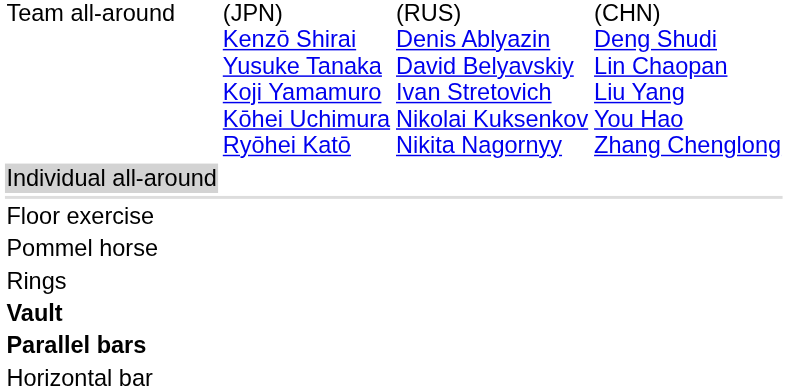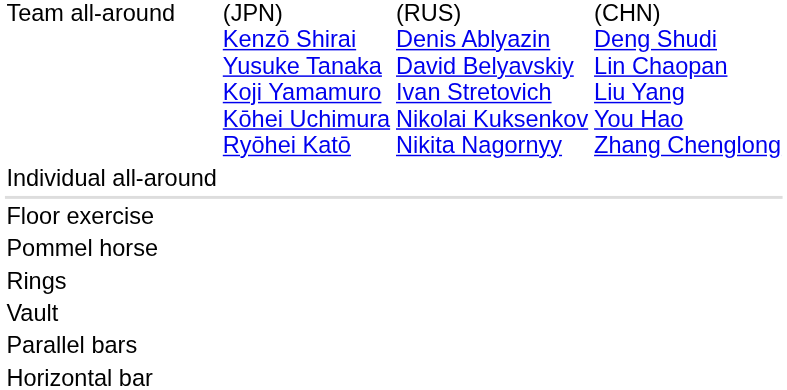(112, 178) lightgrey background -> (112, 178) no background
(35, 313) bold -> (32, 313) normal
(76, 345) bold -> (72, 345) normal
